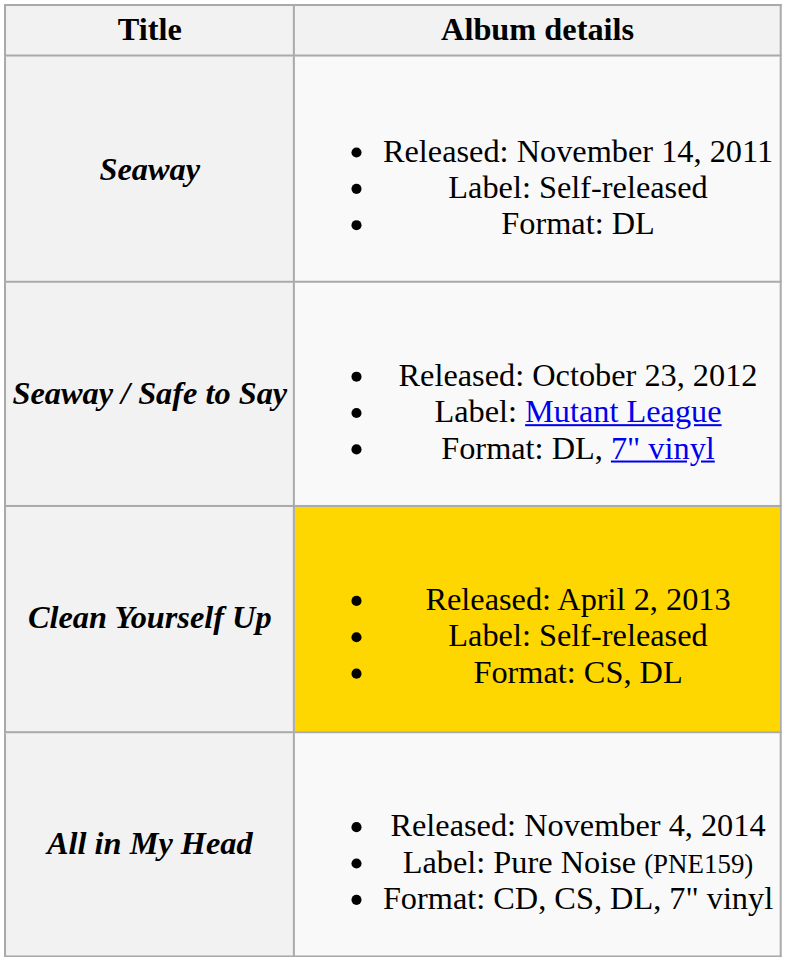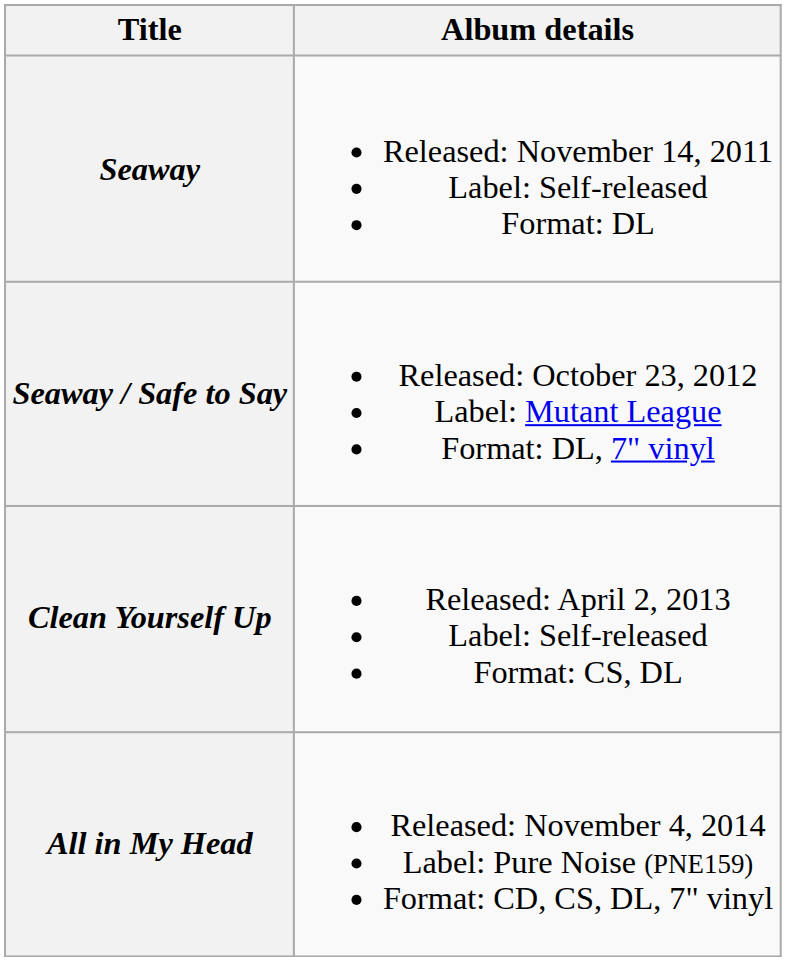(538, 637) gold background -> (538, 637) no background
